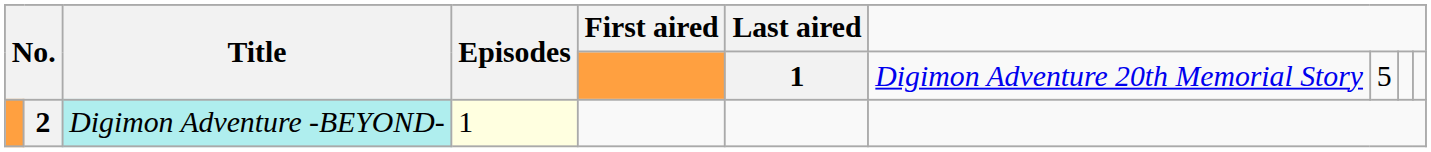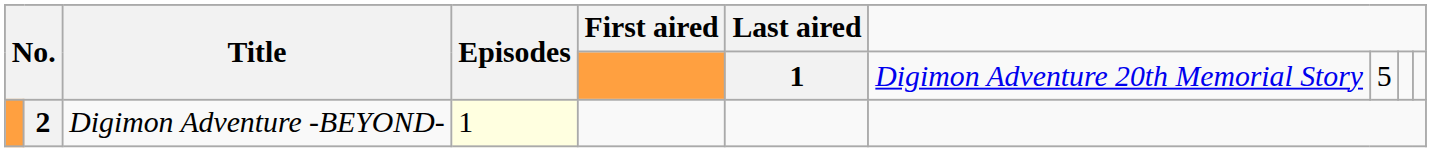(257, 122) paleturquoise background -> (257, 122) no background
